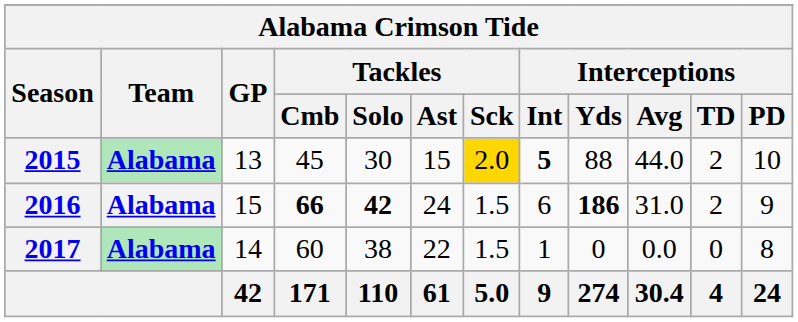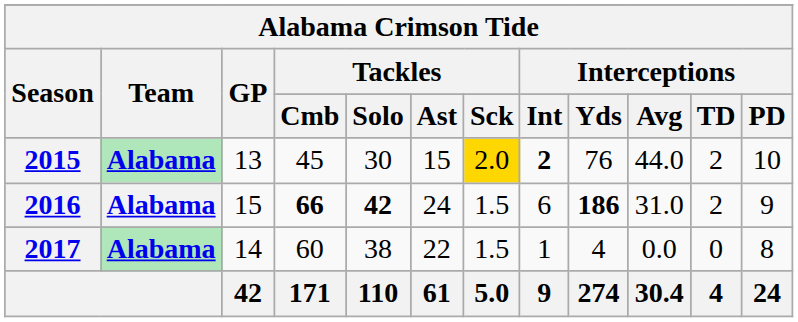(544, 159) 5 -> (544, 159) 2
(598, 159) 88 -> (598, 159) 76
(598, 248) 0 -> (598, 248) 4
